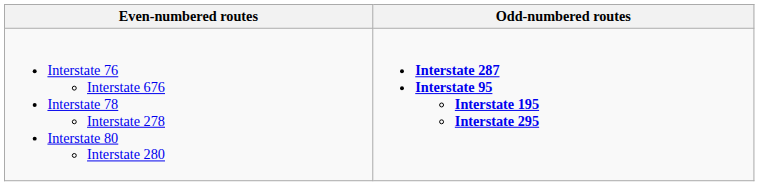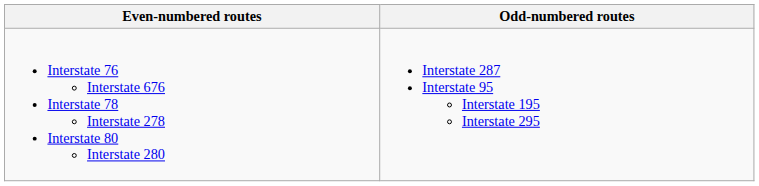(563, 96) bold -> (567, 96) normal
